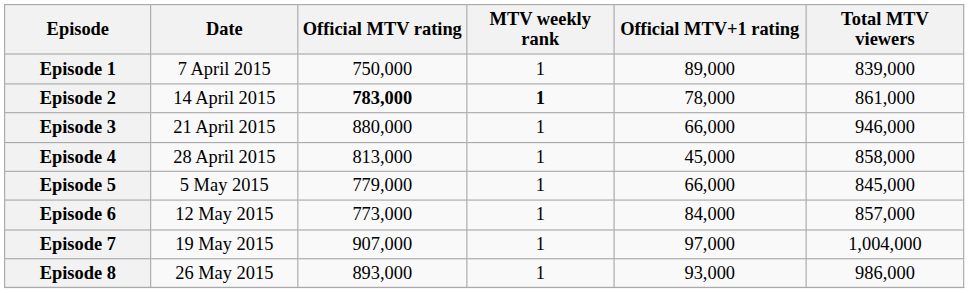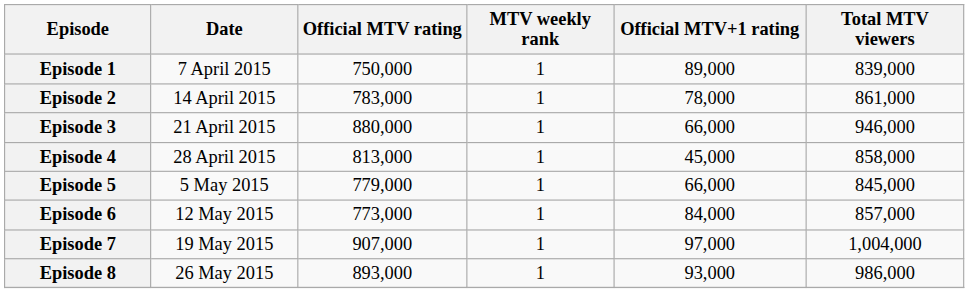(382, 98) bold -> (382, 98) normal
(540, 98) bold -> (540, 98) normal
